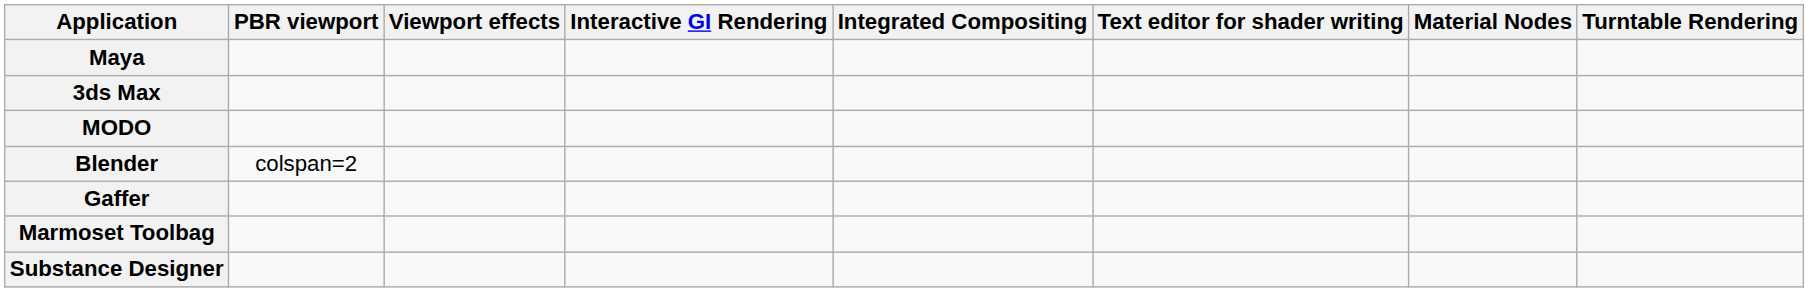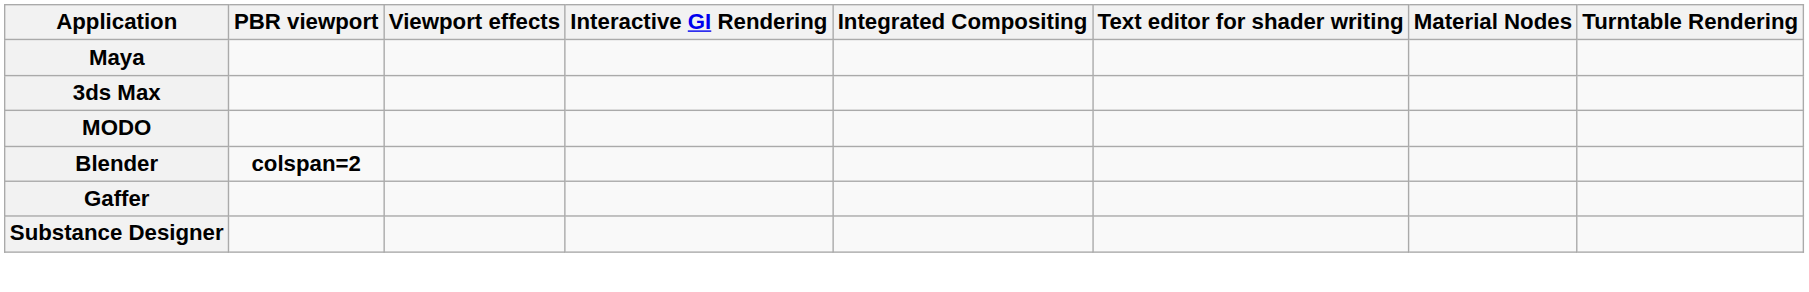(306, 163) normal -> (306, 163) bold
- row: (117, 233)
